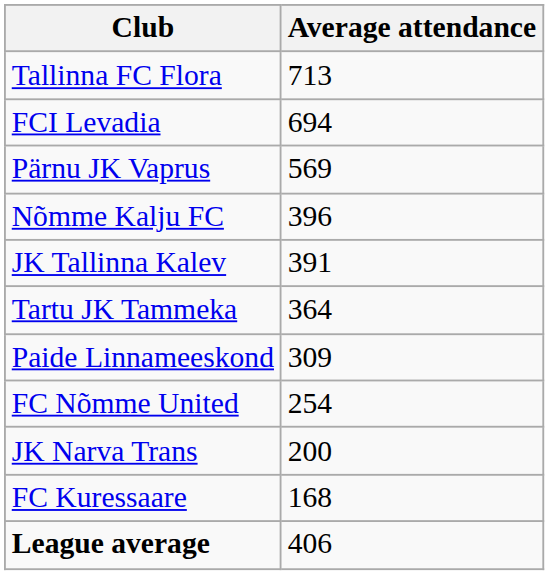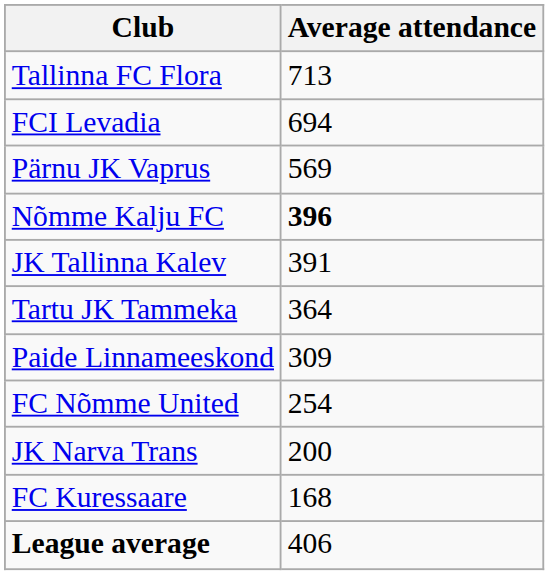(310, 215) normal -> (310, 215) bold
